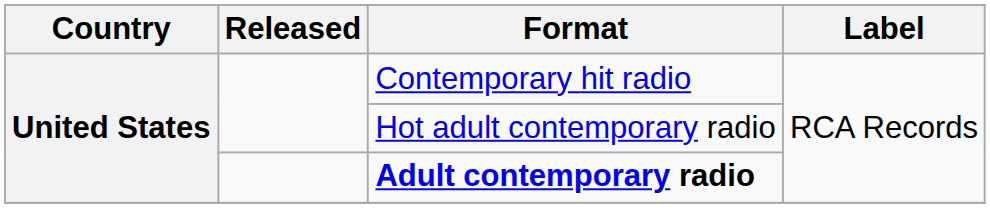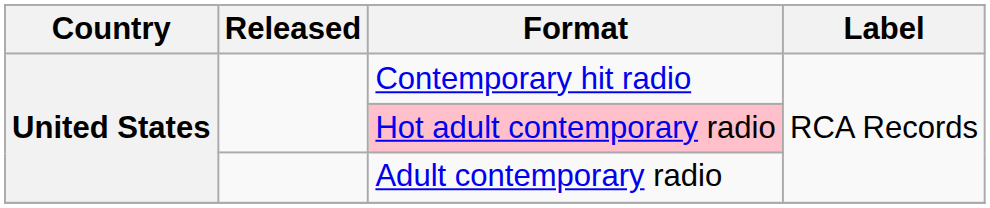(576, 127) no background -> (576, 127) pink background
(565, 176) bold -> (549, 176) normal
